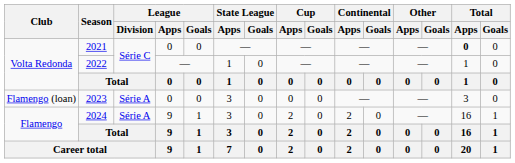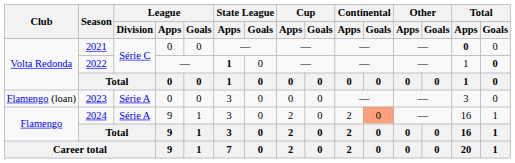(229, 64) normal -> (229, 64) bold
(495, 64) normal -> (495, 64) bold
(378, 115) no background -> (378, 115) lightsalmon background
